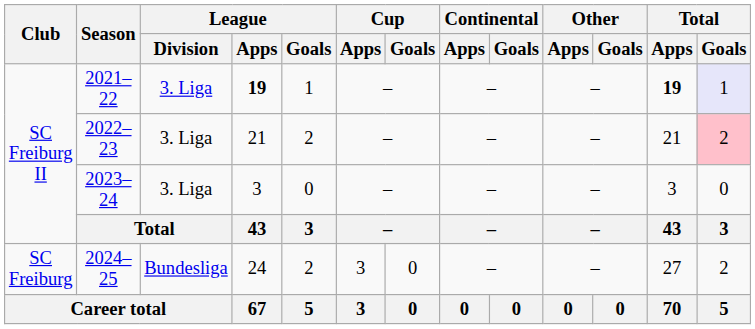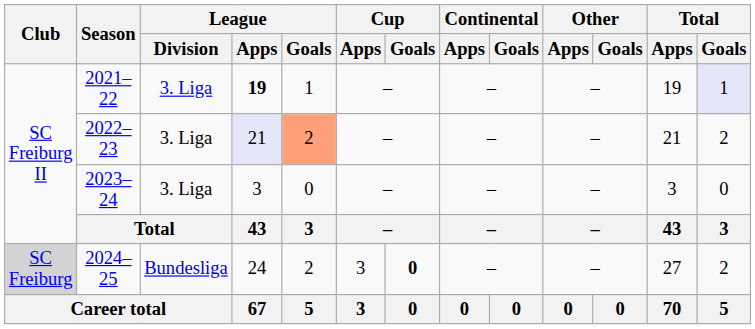(672, 88) bold -> (672, 88) normal
(257, 138) no background -> (257, 138) lavender background
(309, 138) no background -> (309, 138) lightsalmon background
(724, 138) pink background -> (724, 138) no background
(41, 268) no background -> (41, 268) lightgrey background
(413, 268) normal -> (413, 268) bold
